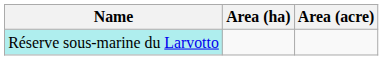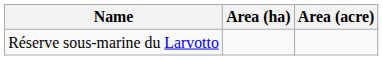(113, 42) paleturquoise background -> (113, 42) no background
